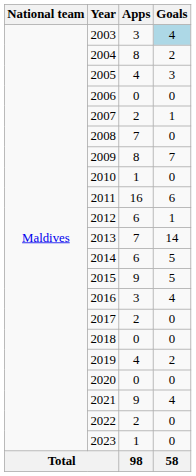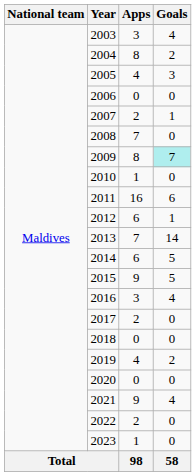(172, 34) lightblue background -> (172, 34) no background
(172, 156) no background -> (172, 156) paleturquoise background
